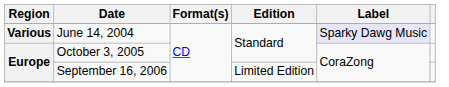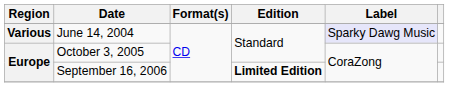(274, 71) normal -> (278, 71) bold
